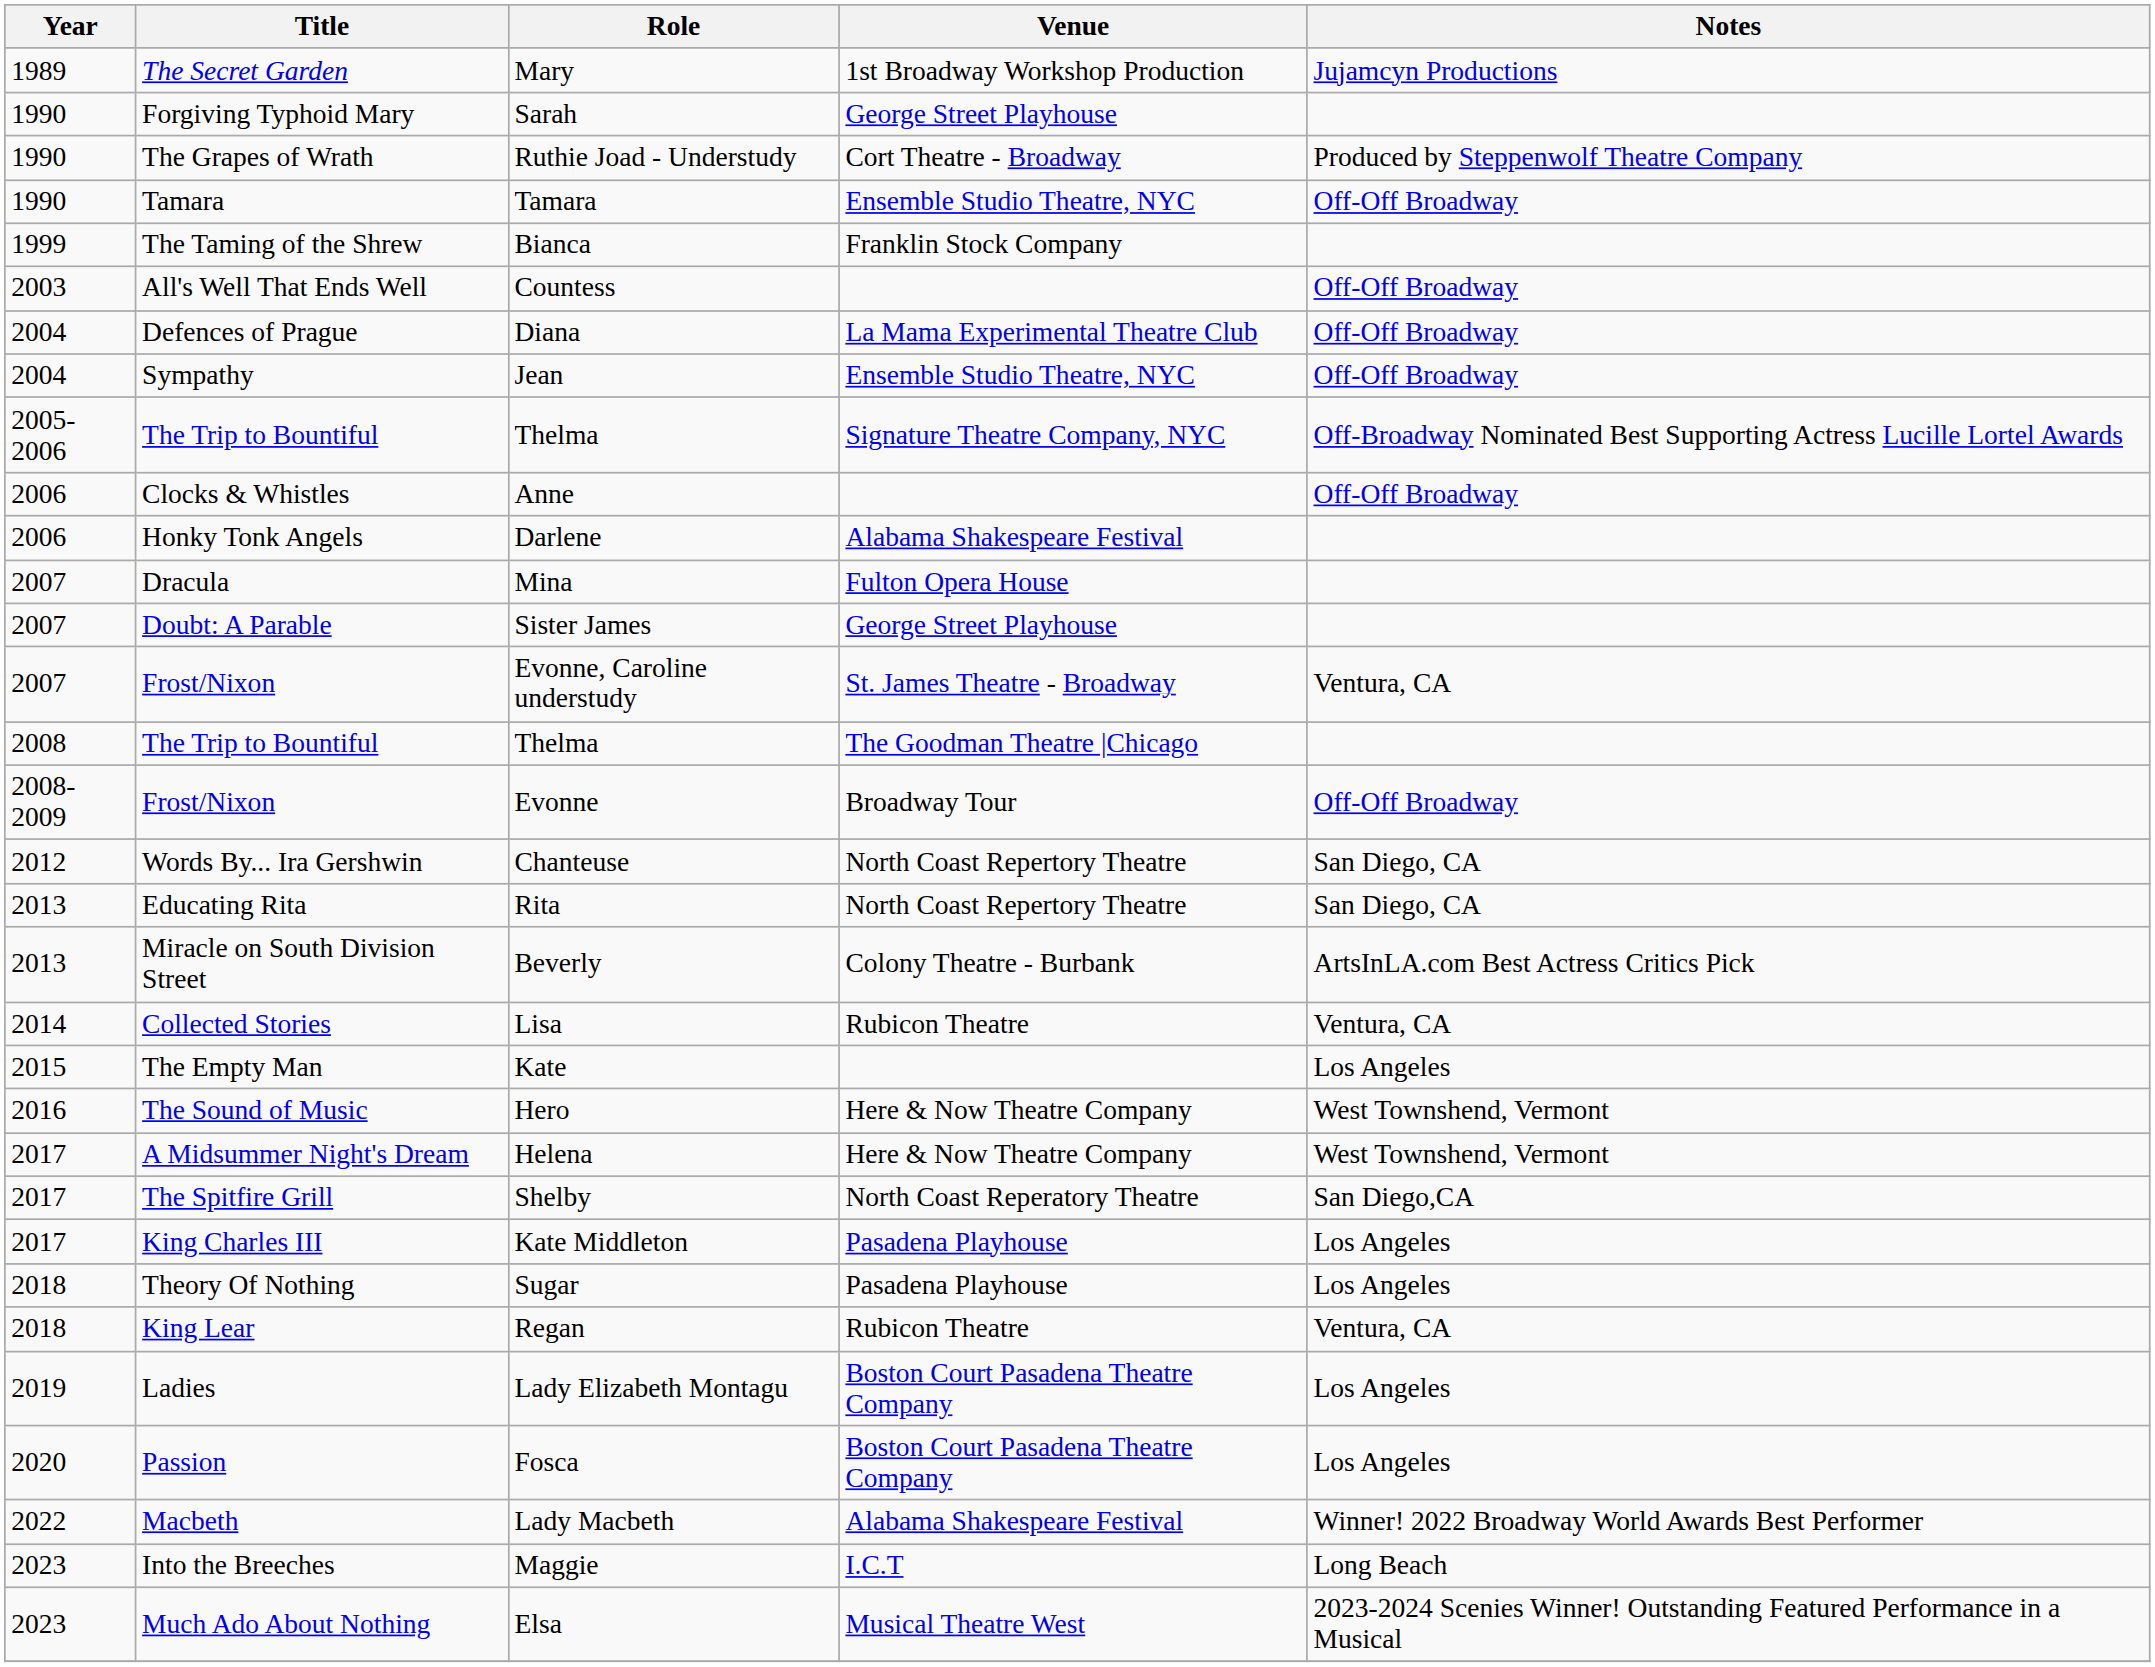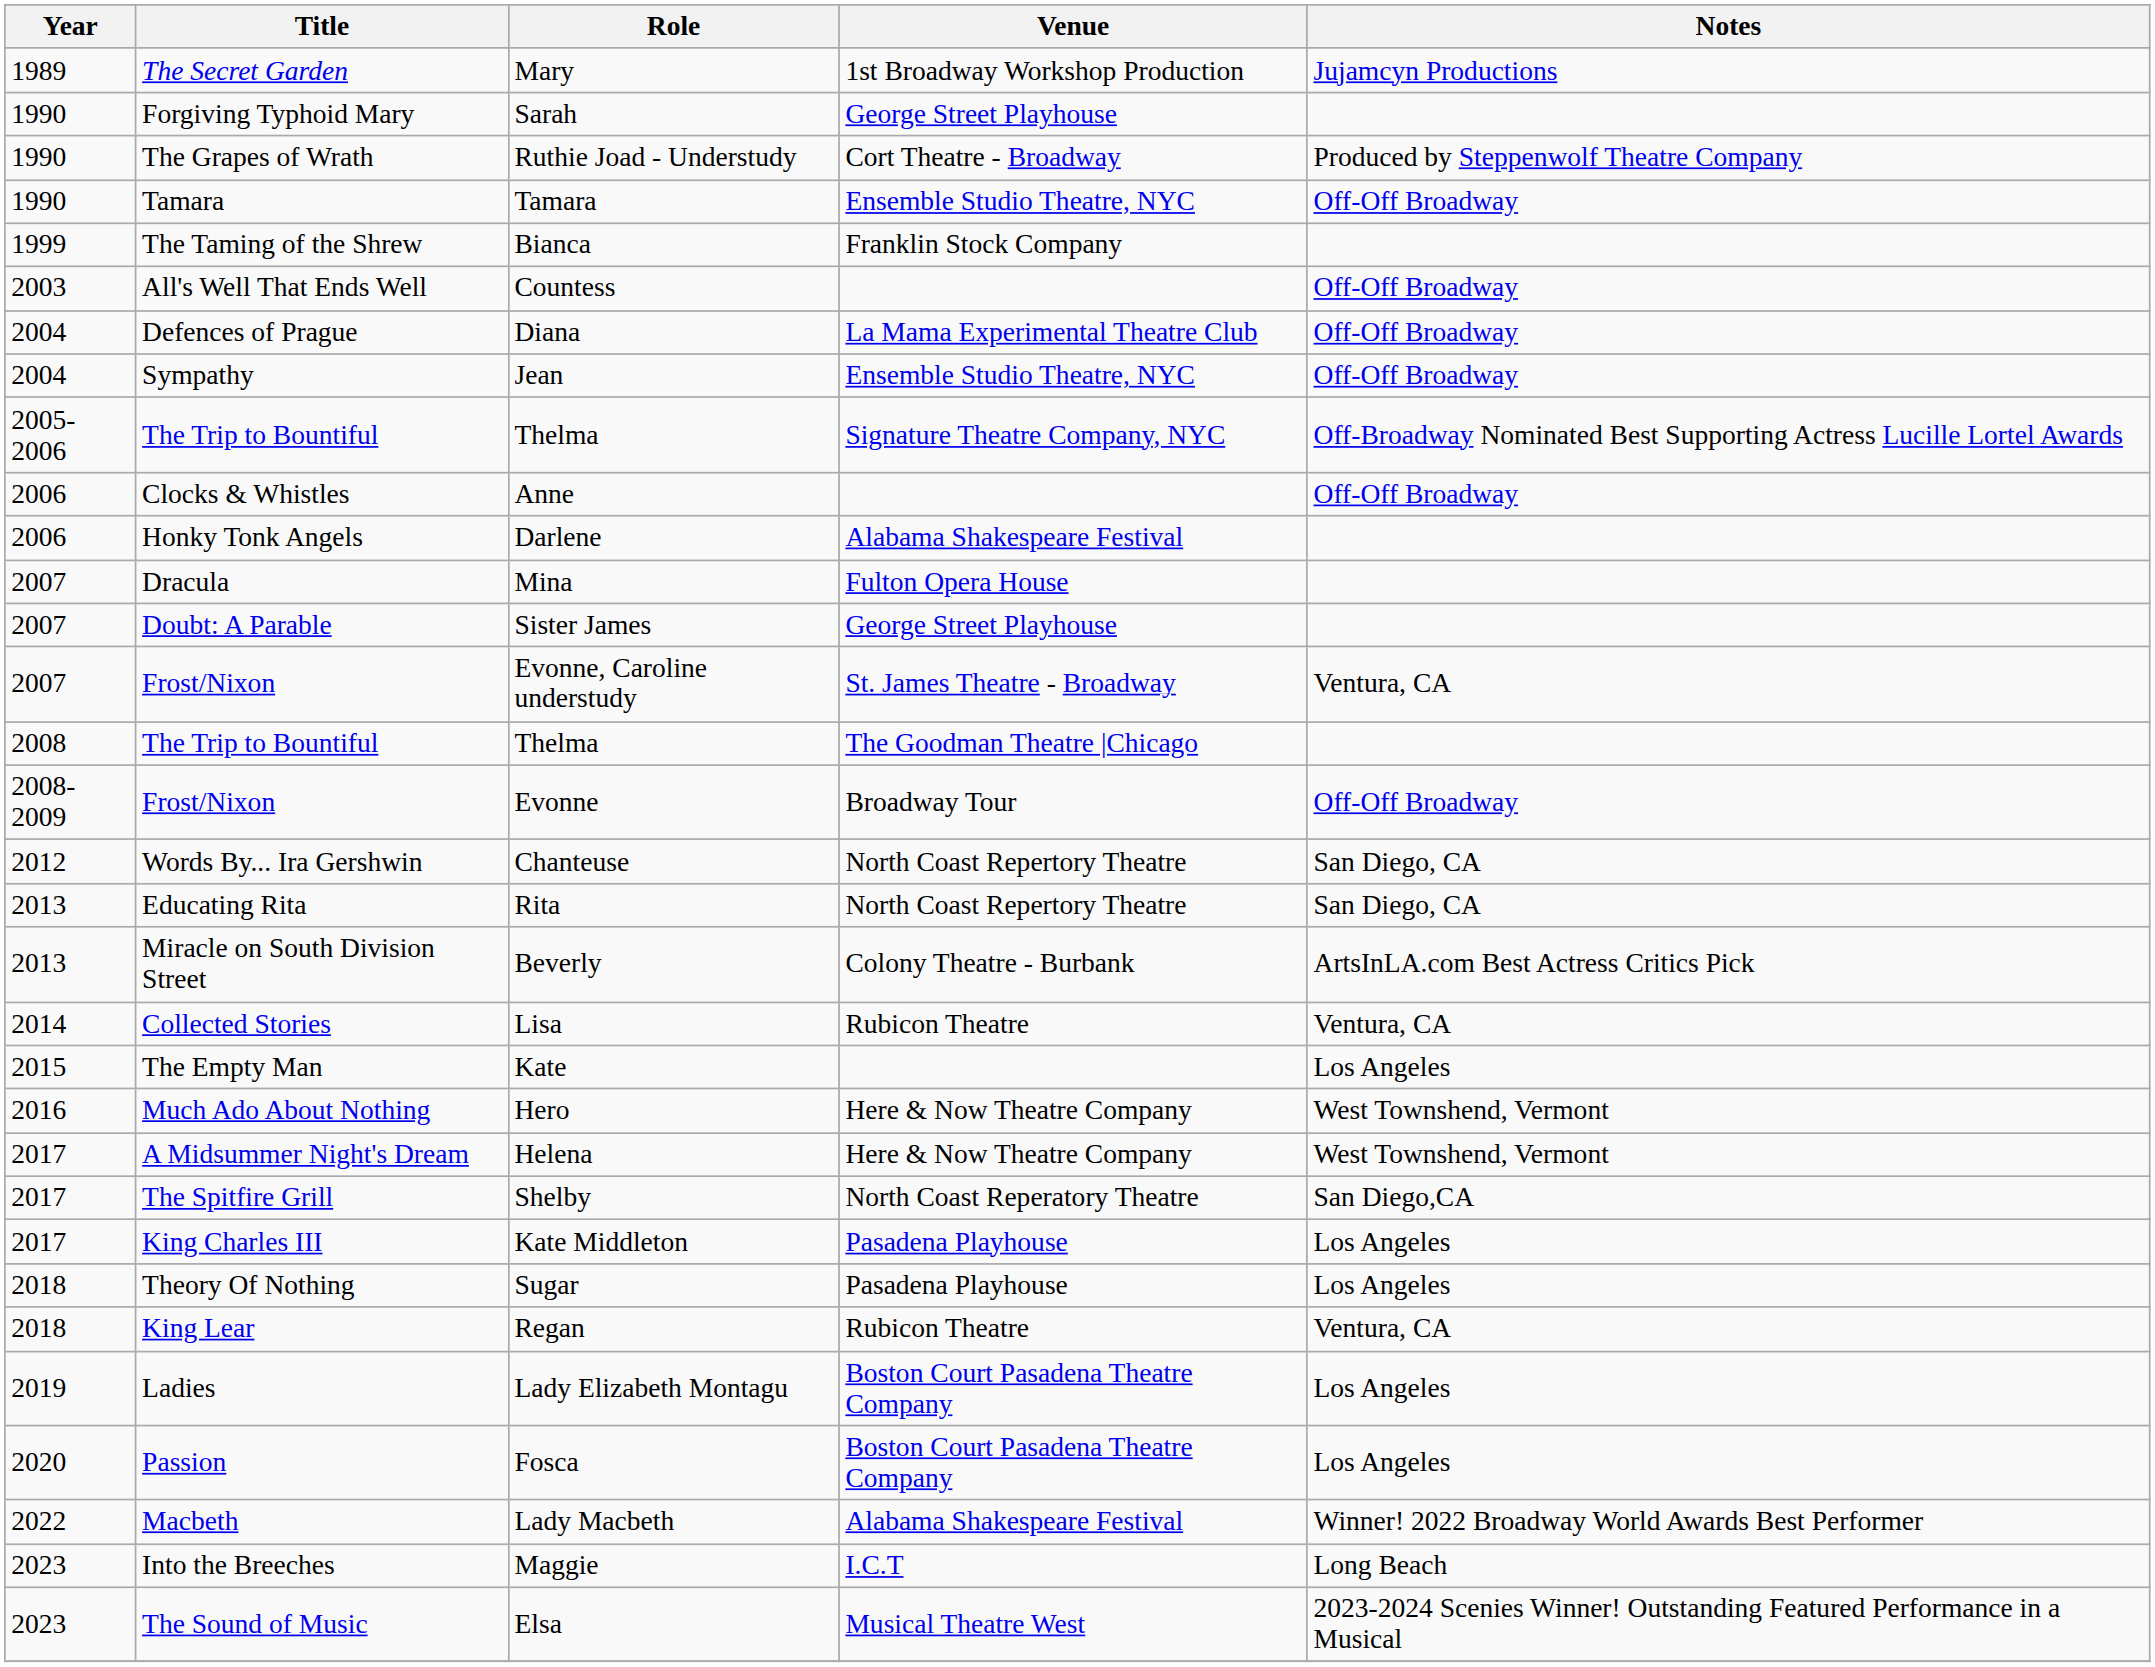(255, 1110) The Sound of Music -> (286, 1110) Much Ado About Nothing
(286, 1624) Much Ado About Nothing -> (255, 1624) The Sound of Music
